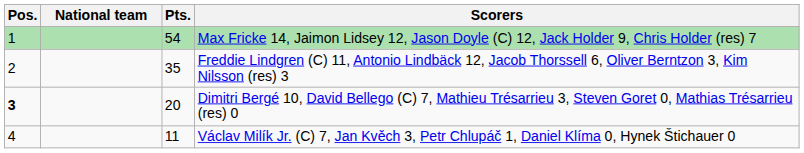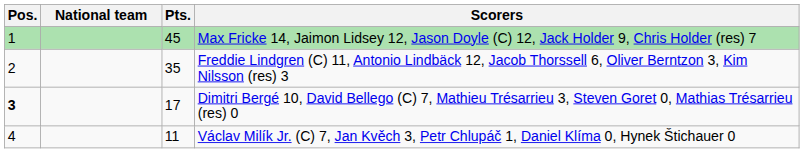(173, 37) 54 -> (173, 37) 45
(173, 106) 20 -> (173, 106) 17
